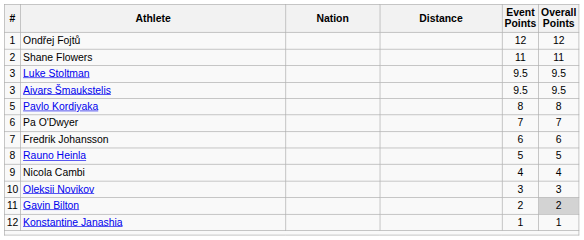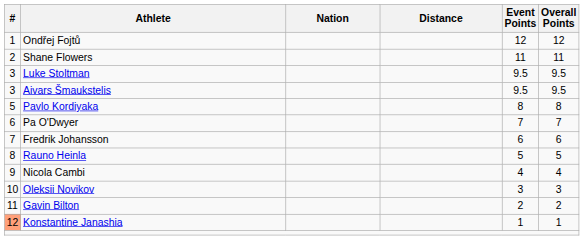(559, 205) lightgrey background -> (559, 205) no background
(13, 222) no background -> (13, 222) lightsalmon background
